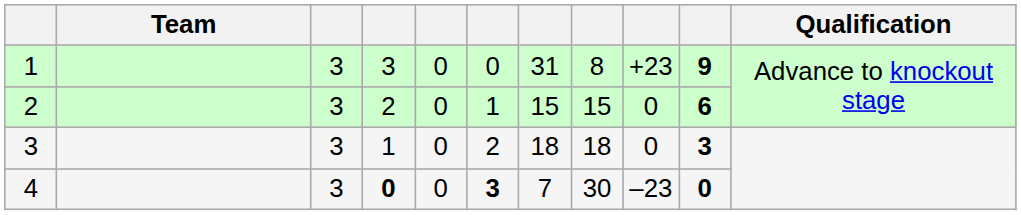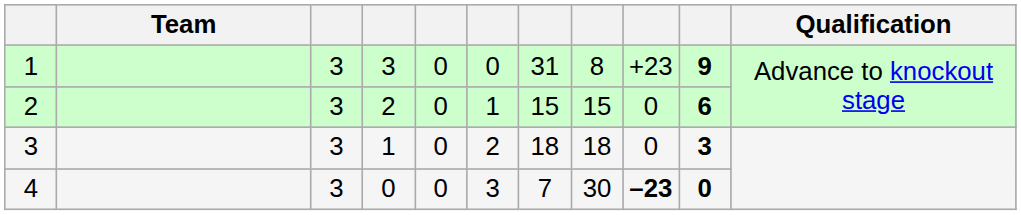(388, 188) bold -> (388, 188) normal
(493, 188) bold -> (493, 188) normal
(651, 188) normal -> (651, 188) bold
